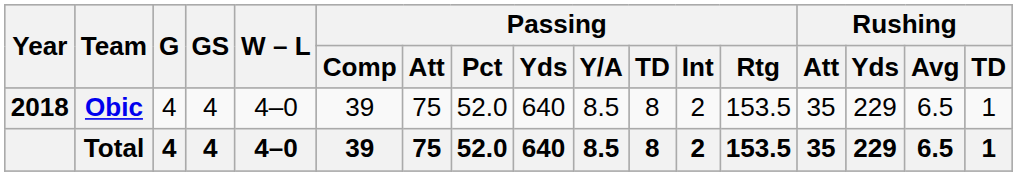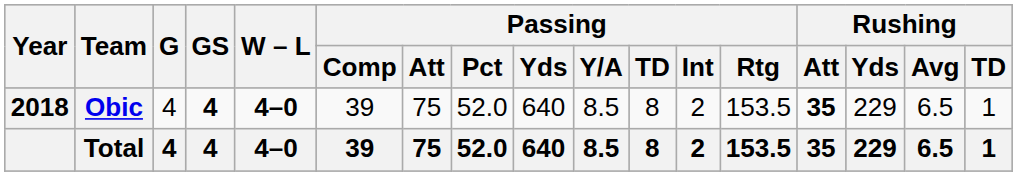(210, 107) normal -> (210, 107) bold
(276, 107) normal -> (276, 107) bold
(821, 107) normal -> (821, 107) bold
